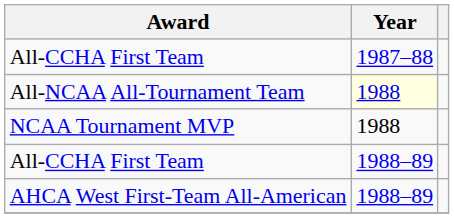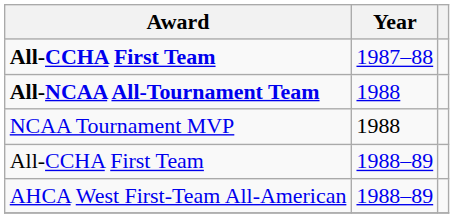(107, 56) normal -> (113, 56) bold
(157, 91) normal -> (165, 91) bold
(378, 91) lightyellow background -> (378, 91) no background
